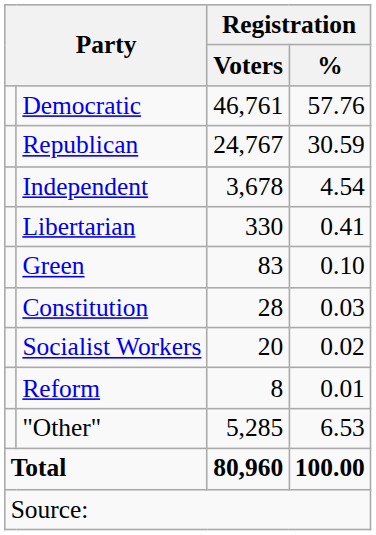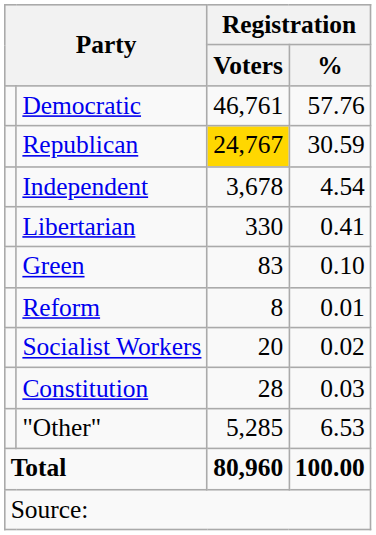(248, 145) no background -> (248, 145) gold background
rows swapped: (85, 307) <-> (61, 387)
